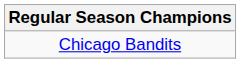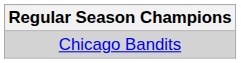(120, 44) no background -> (120, 44) lightgrey background
